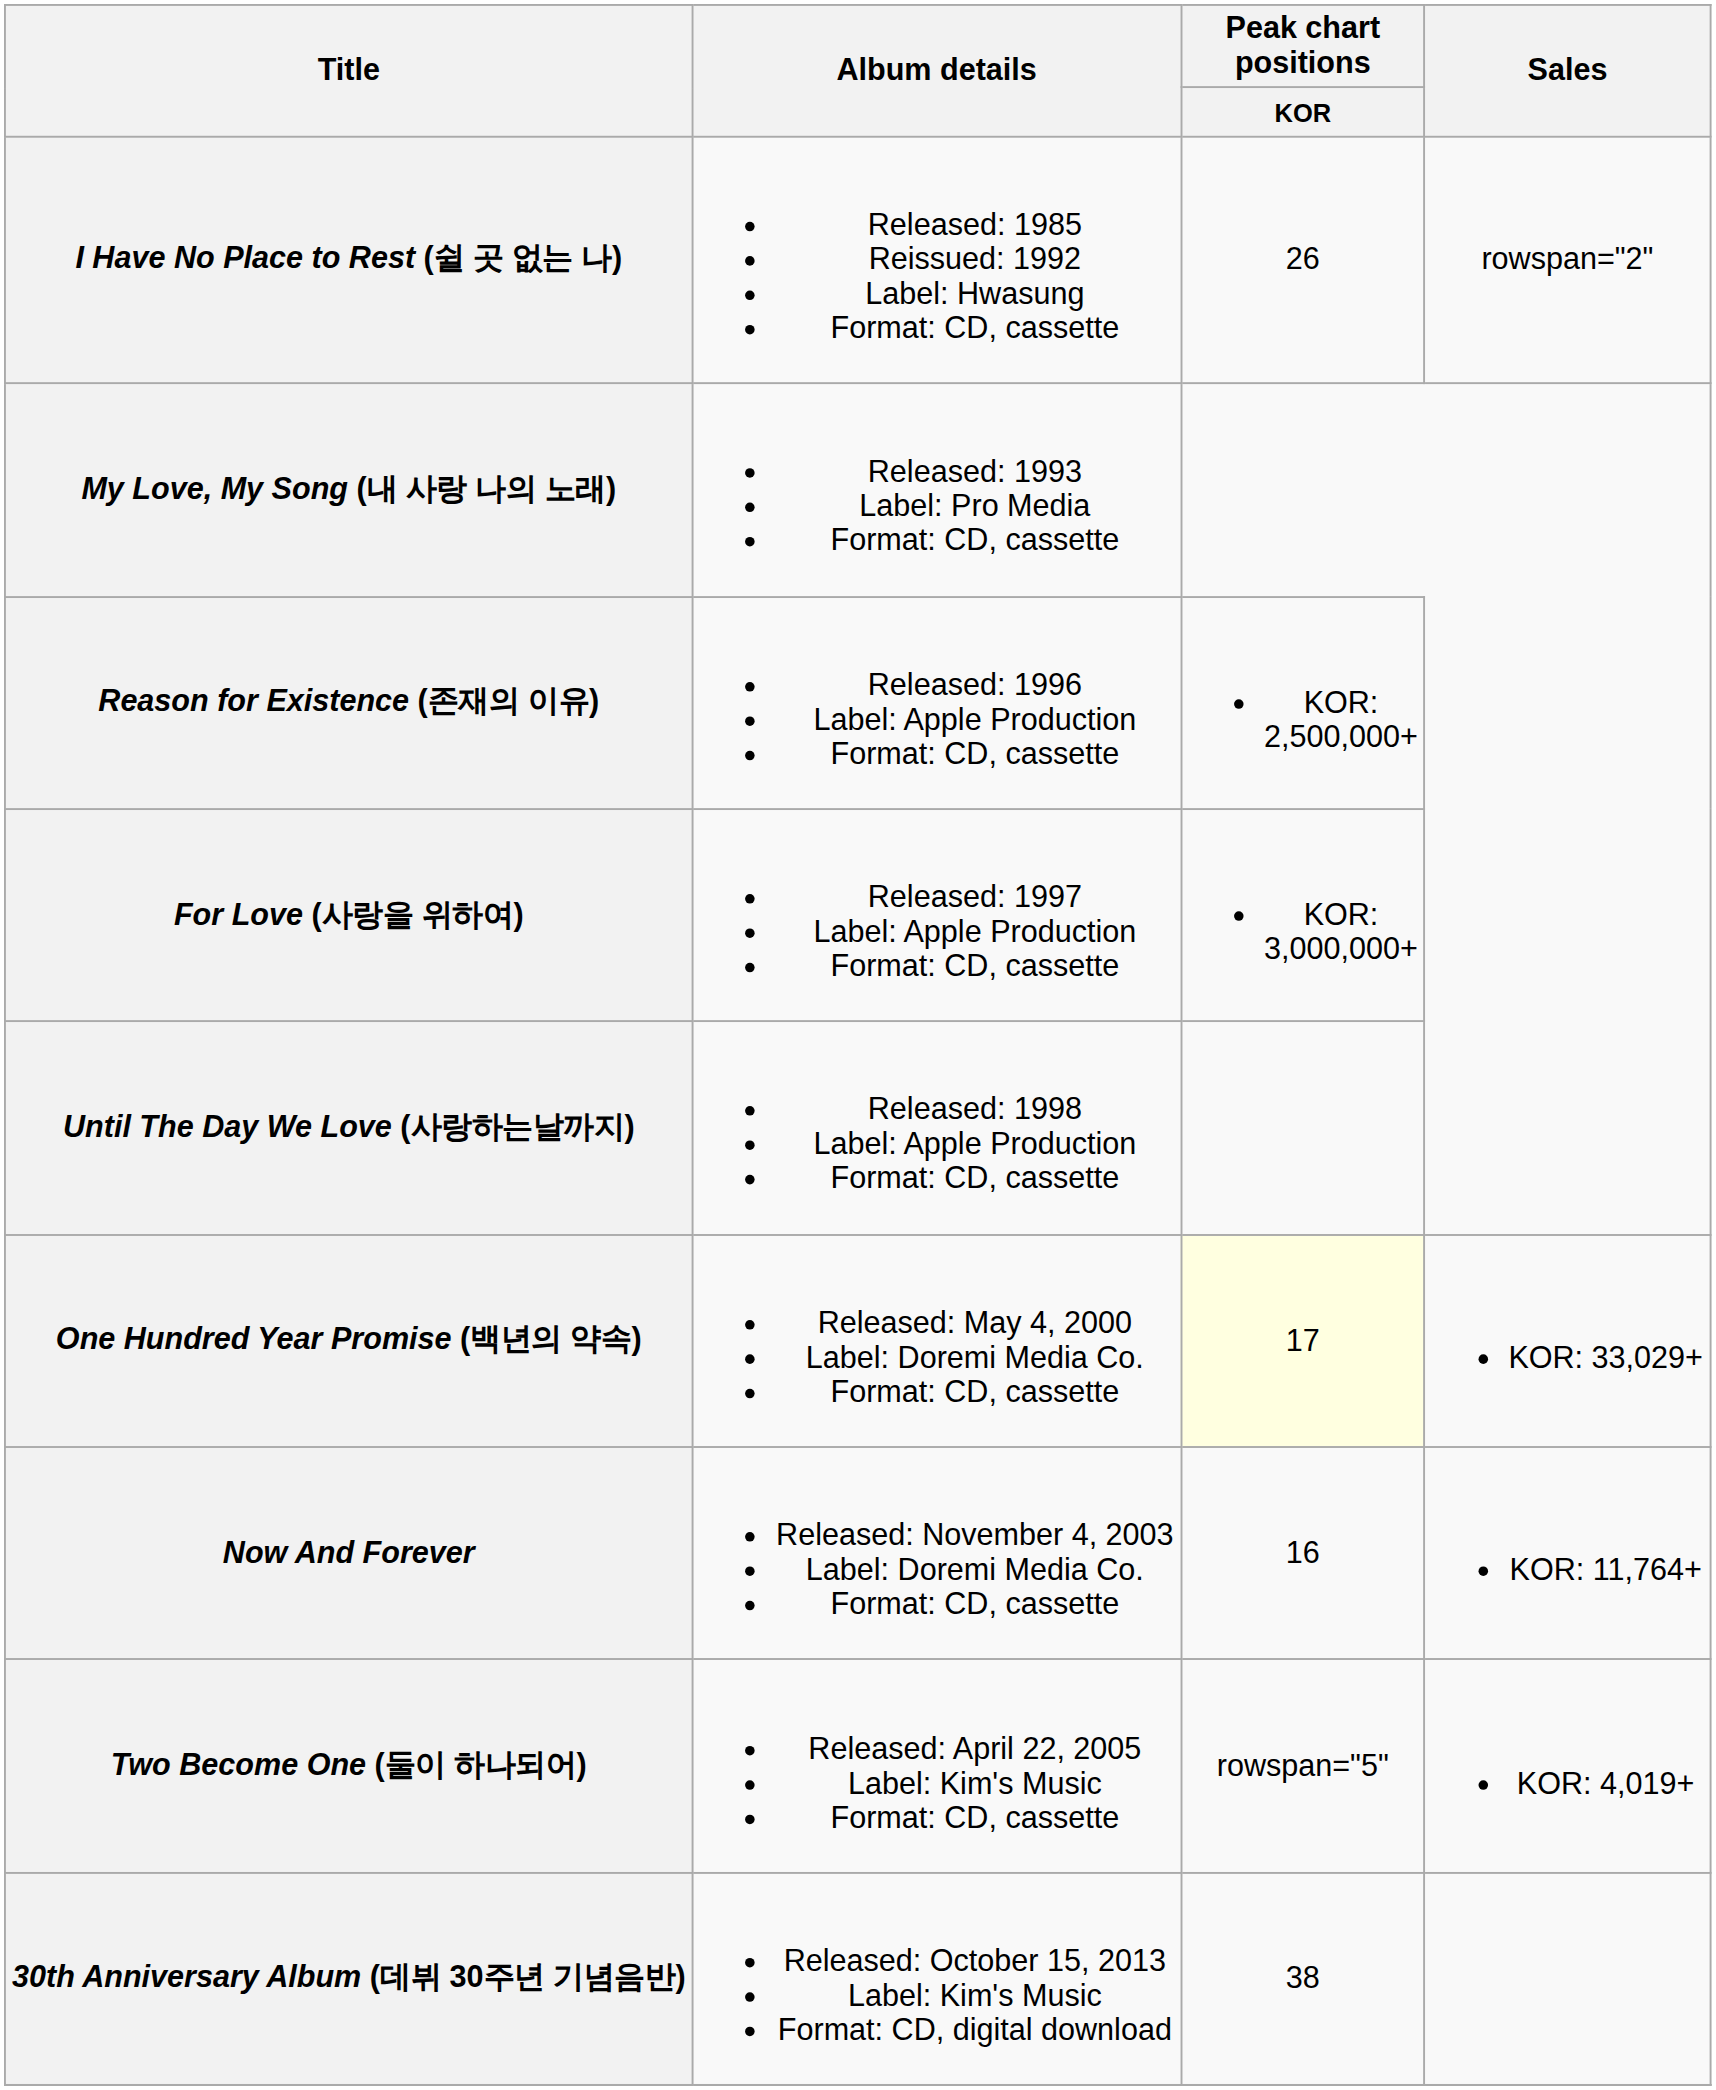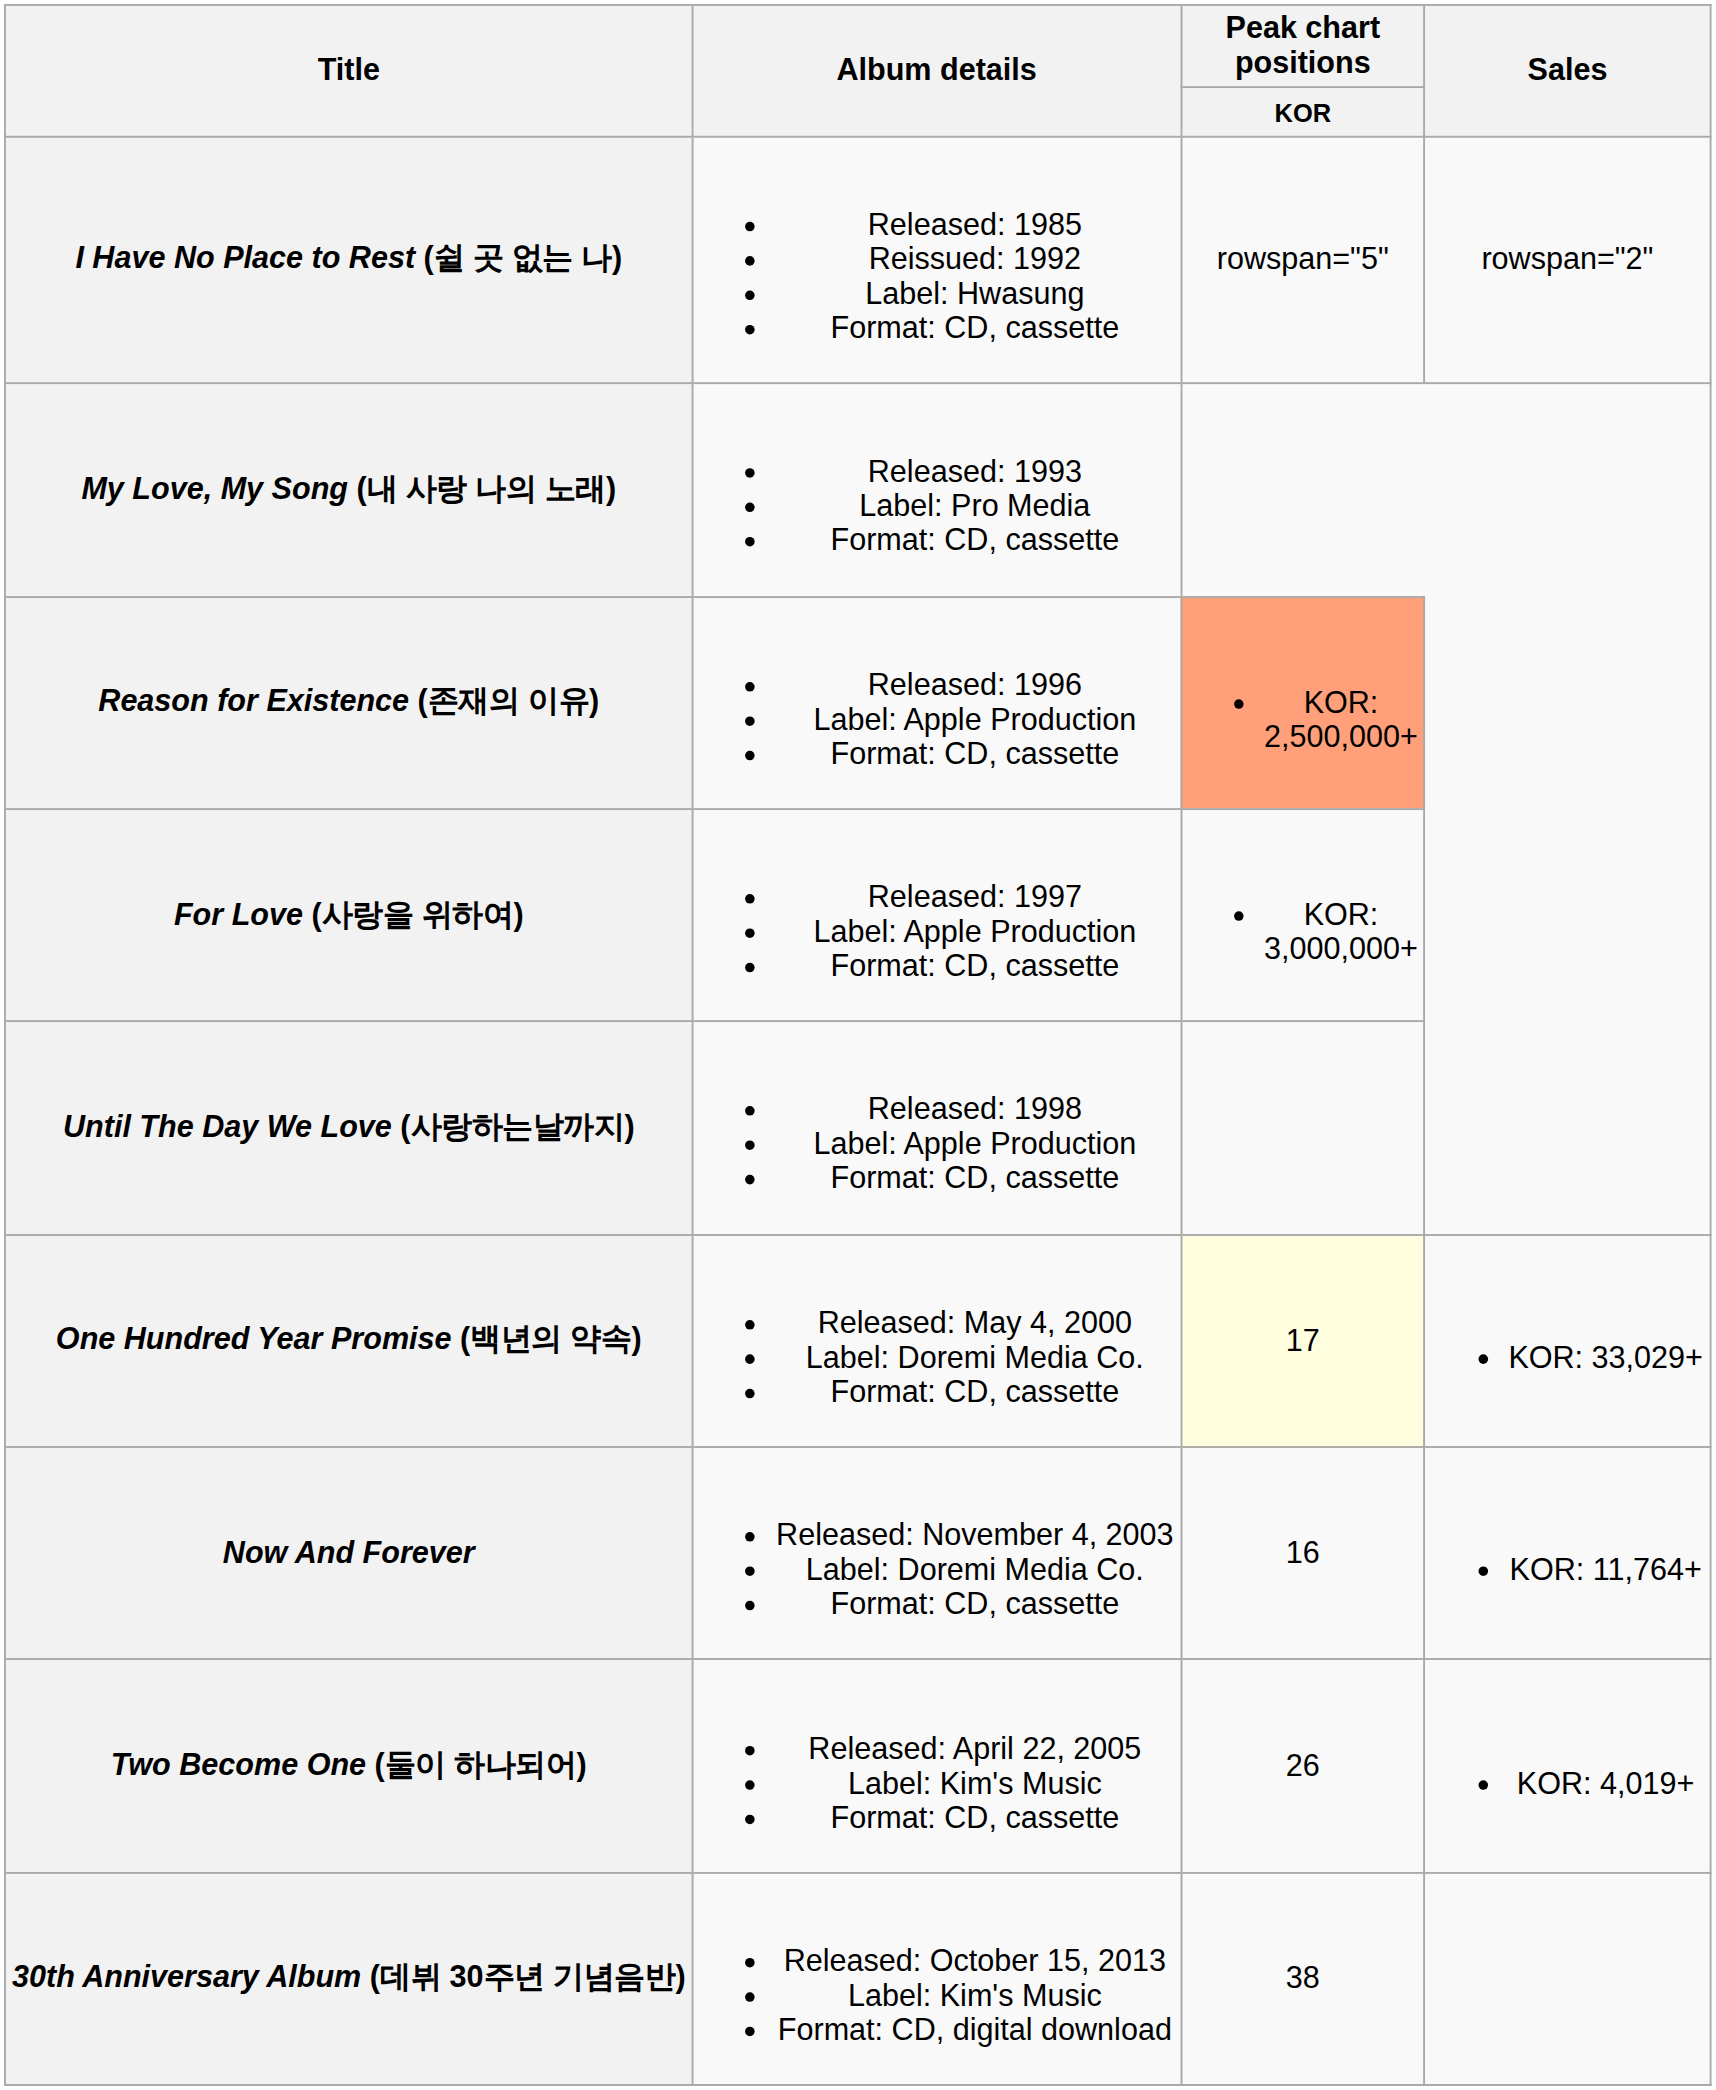(1303, 259) 26 -> (1303, 259) rowspan="5"
(1303, 720) no background -> (1303, 720) lightsalmon background
(1303, 1765) rowspan="5" -> (1303, 1765) 26
